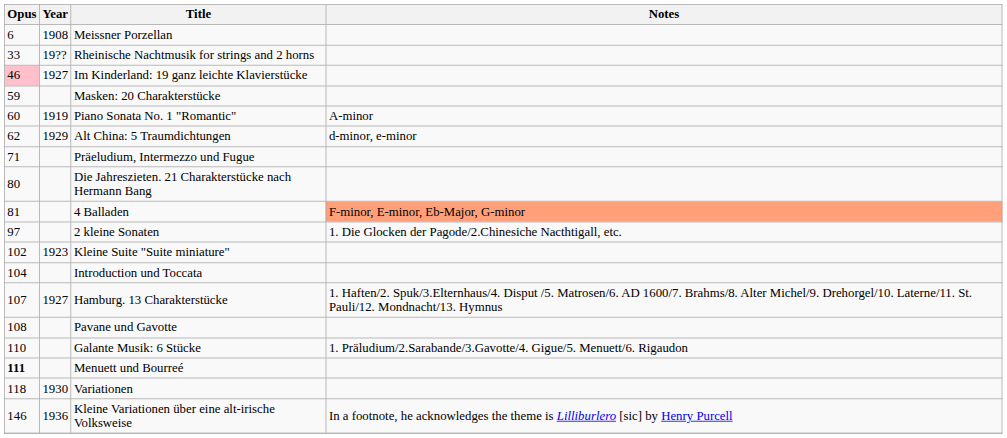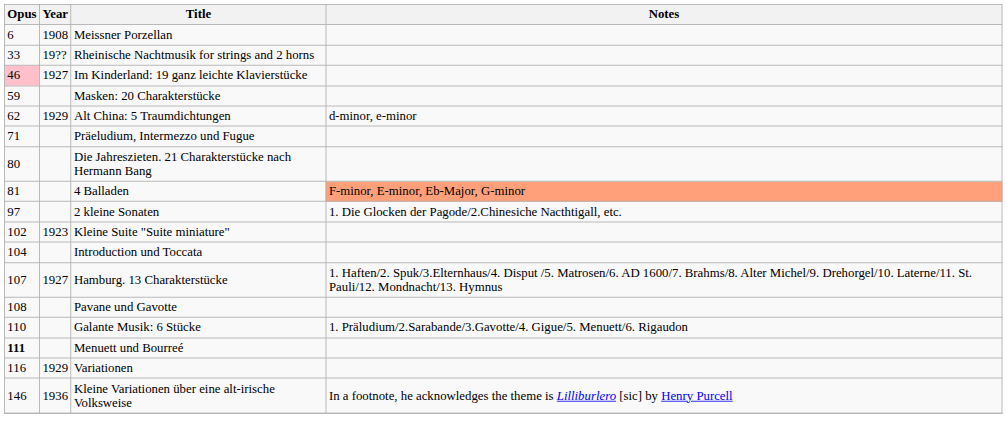- row: (155, 116)
(17, 388) 118 -> (17, 368) 116
(55, 388) 1930 -> (55, 368) 1929
